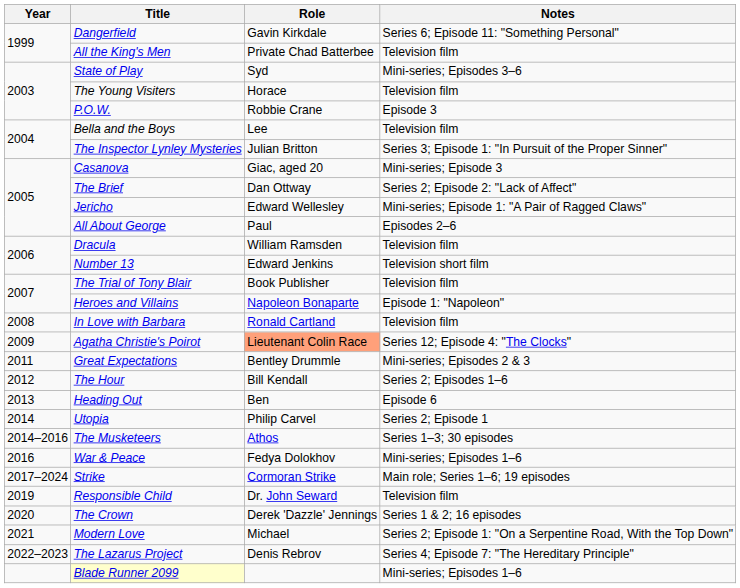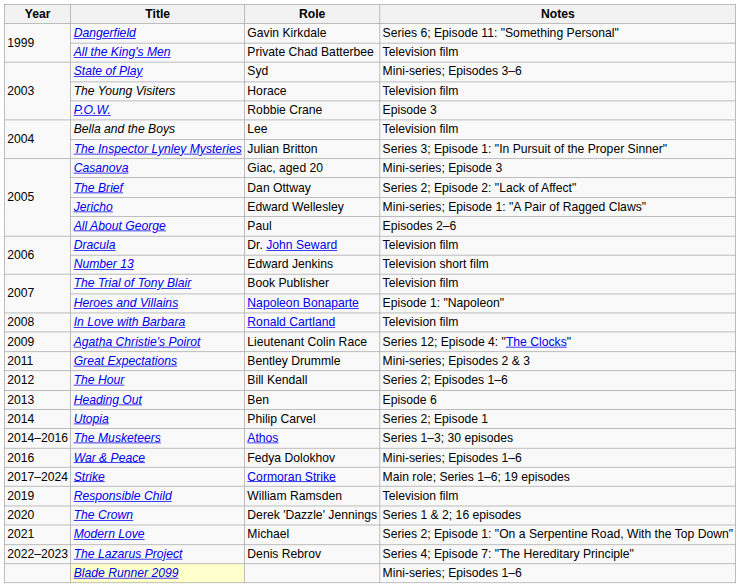(295, 245) William Ramsden -> (292, 245) Dr. John Seward
(307, 341) lightsalmon background -> (307, 341) no background
(292, 496) Dr. John Seward -> (295, 496) William Ramsden
